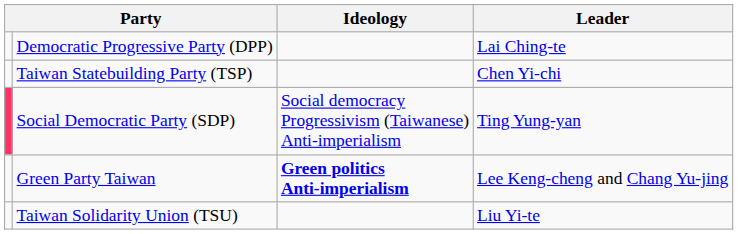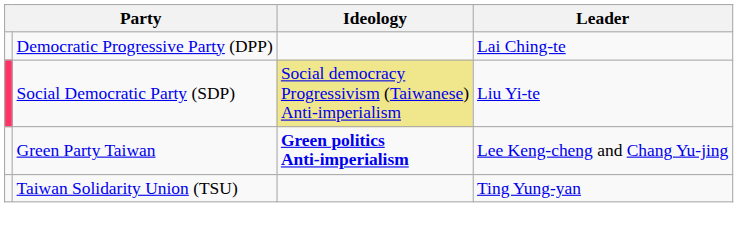- row: (134, 73)
(375, 120) no background -> (375, 93) khaki background
(529, 120) Ting Yung-yan -> (508, 93) Liu Yi-te
(508, 215) Liu Yi-te -> (529, 187) Ting Yung-yan
